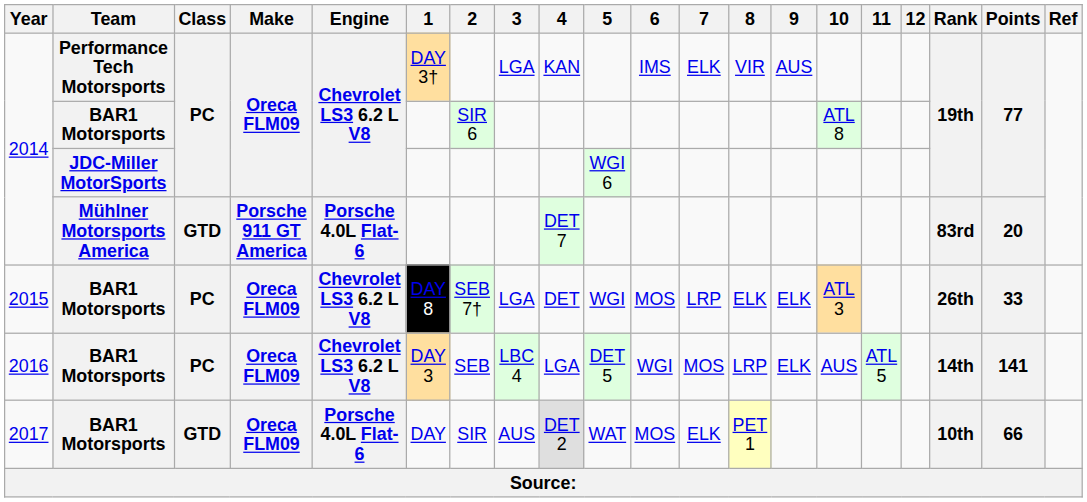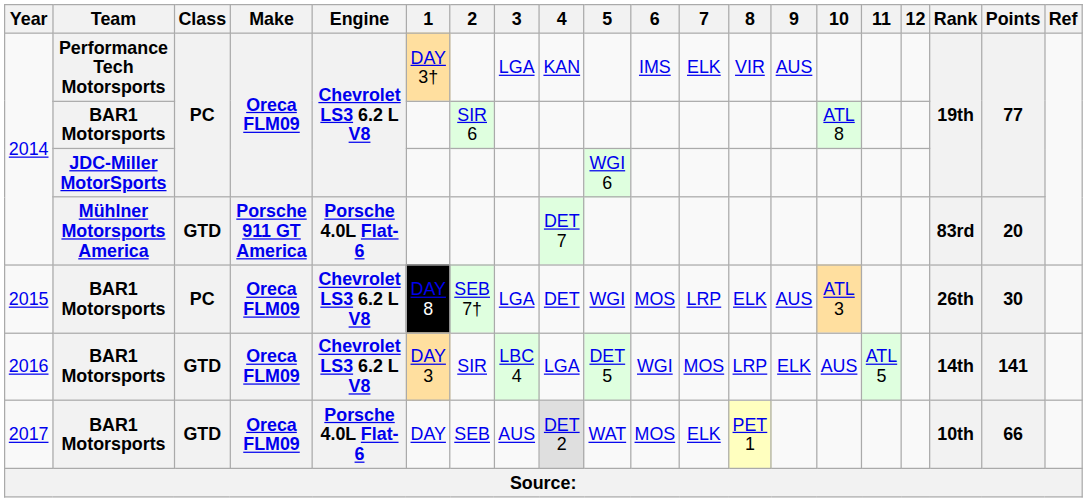(794, 299) ELK -> (794, 299) AUS
(1013, 299) 33 -> (1013, 299) 30
(202, 367) PC -> (202, 367) GTD
(472, 367) SEB -> (472, 367) SIR
(472, 435) SIR -> (472, 435) SEB
